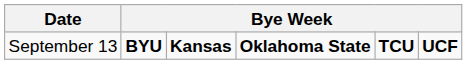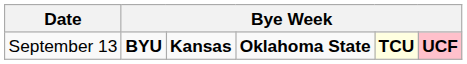(396, 46) no background -> (396, 46) lightyellow background
(440, 46) no background -> (440, 46) pink background
